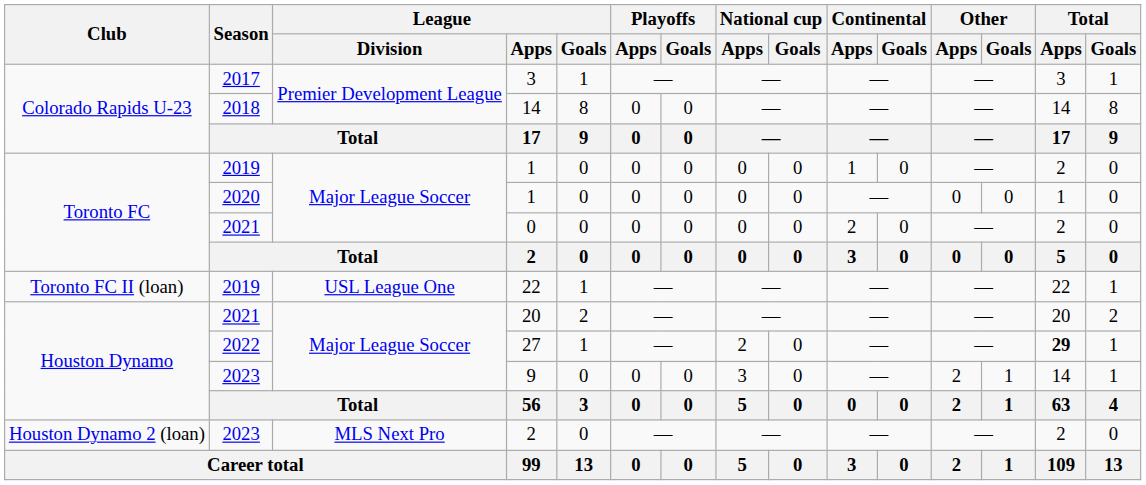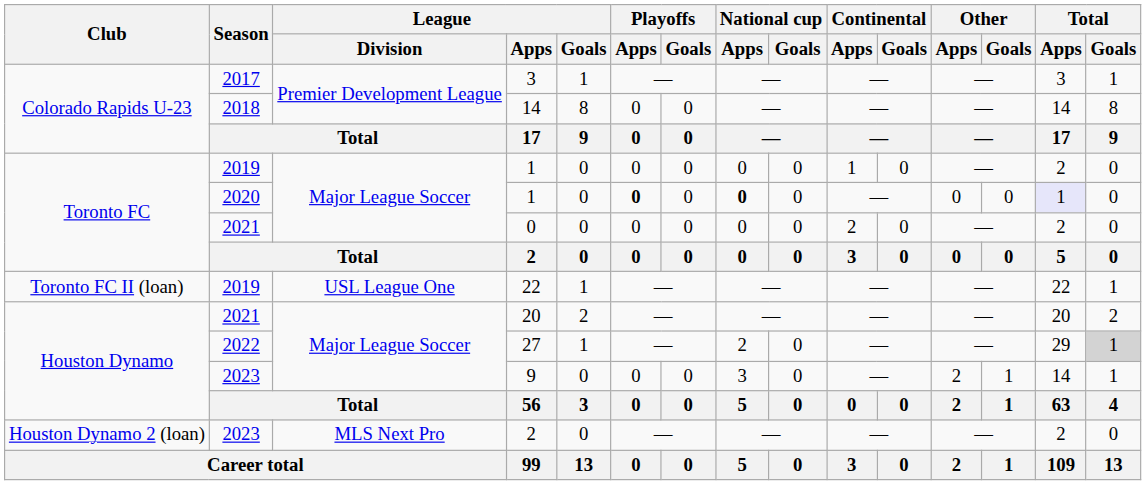(636, 197) normal -> (636, 197) bold
(742, 197) normal -> (742, 197) bold
(1061, 197) no background -> (1061, 197) lavender background
(1061, 345) bold -> (1061, 345) normal
(1113, 345) no background -> (1113, 345) lightgrey background
